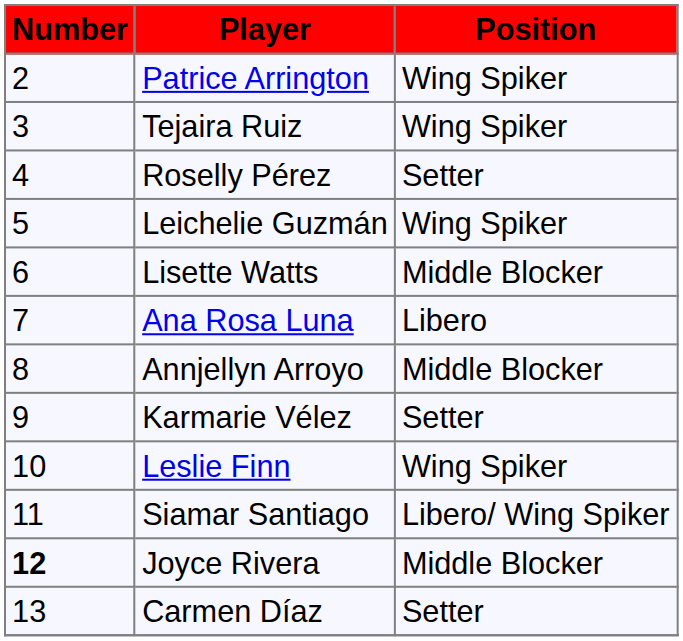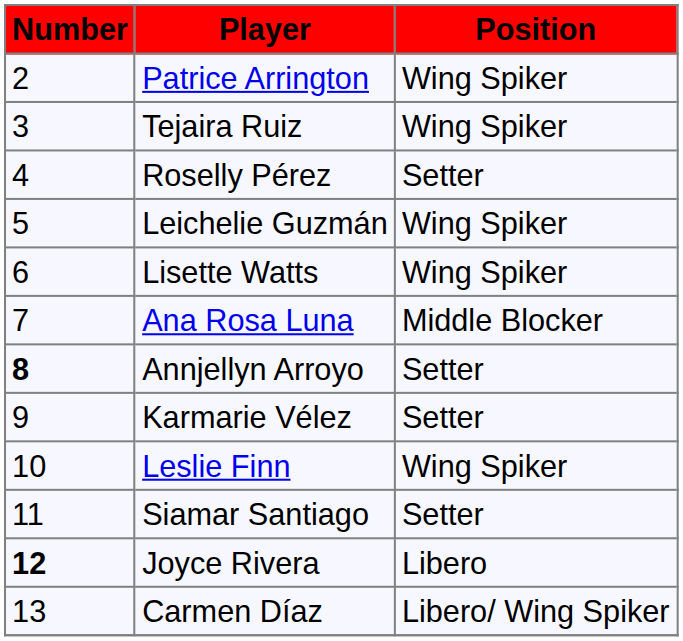(502, 272) Middle Blocker -> (485, 272) Wing Spiker
(445, 320) Libero -> (502, 320) Middle Blocker
(21, 369) normal -> (21, 369) bold
(502, 369) Middle Blocker -> (443, 369) Setter
(536, 514) Libero/ Wing Spiker -> (443, 514) Setter
(502, 563) Middle Blocker -> (445, 563) Libero
(443, 611) Setter -> (536, 611) Libero/ Wing Spiker
